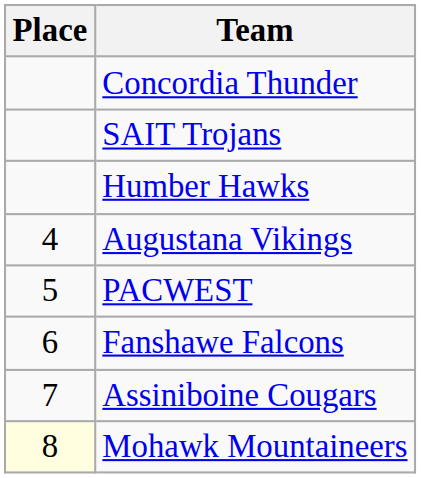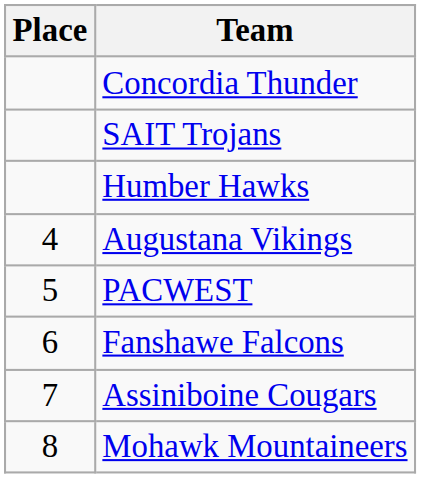(50, 446) lightyellow background -> (50, 446) no background
